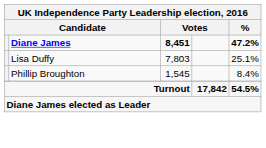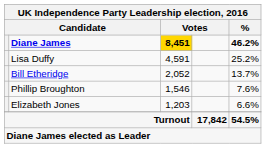(177, 43) no background -> (177, 43) gold background
(245, 43) 47.2% -> (245, 43) 46.2%
(177, 58) 7,803 -> (177, 58) 4,591
(245, 58) 25.1% -> (245, 58) 25.2%
+ row: (40, 74)
(177, 74) 1,545 -> (177, 89) 1,546
(248, 74) 8.4% -> (248, 89) 7.6%
+ row: (45, 105)
